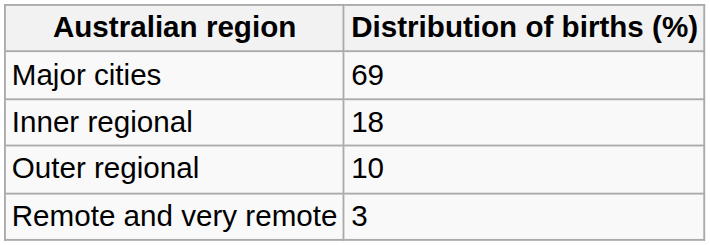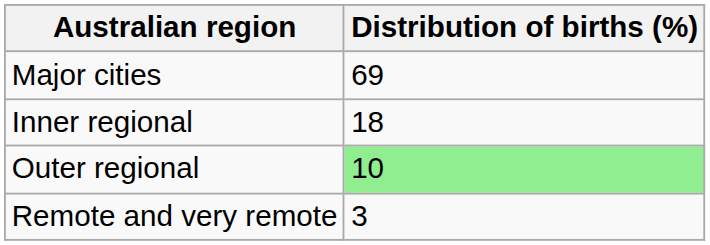(368, 168) no background -> (368, 168) lightgreen background
